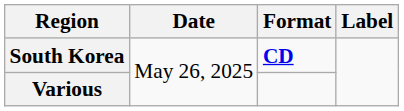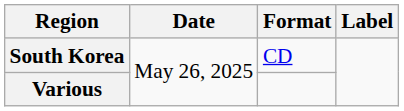(278, 55) bold -> (278, 55) normal
